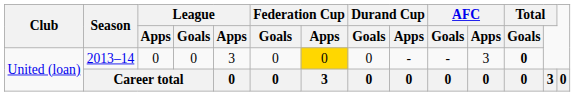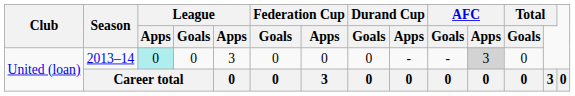(156, 58) no background -> (156, 58) paleturquoise background
(325, 58) gold background -> (325, 58) no background
(486, 58) no background -> (486, 58) lightgrey background
(524, 58) bold -> (524, 58) normal
